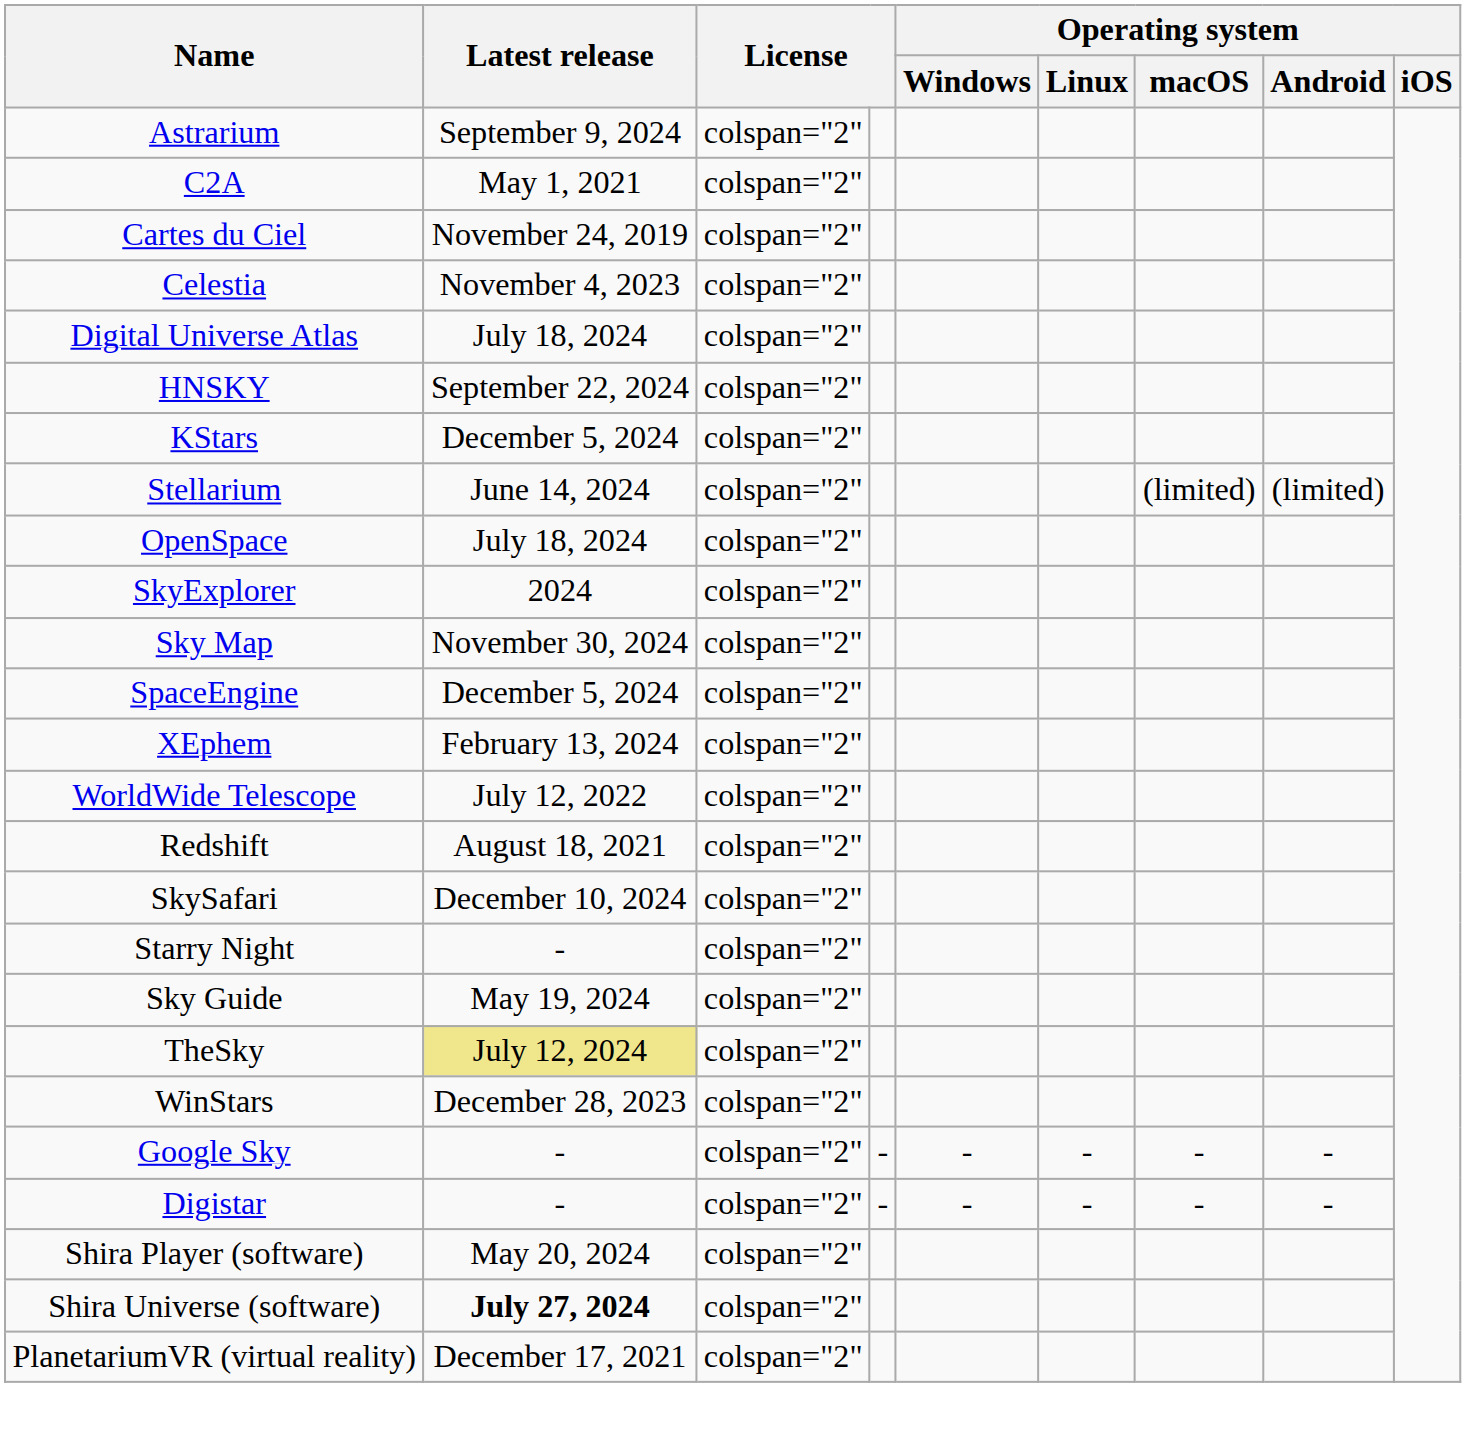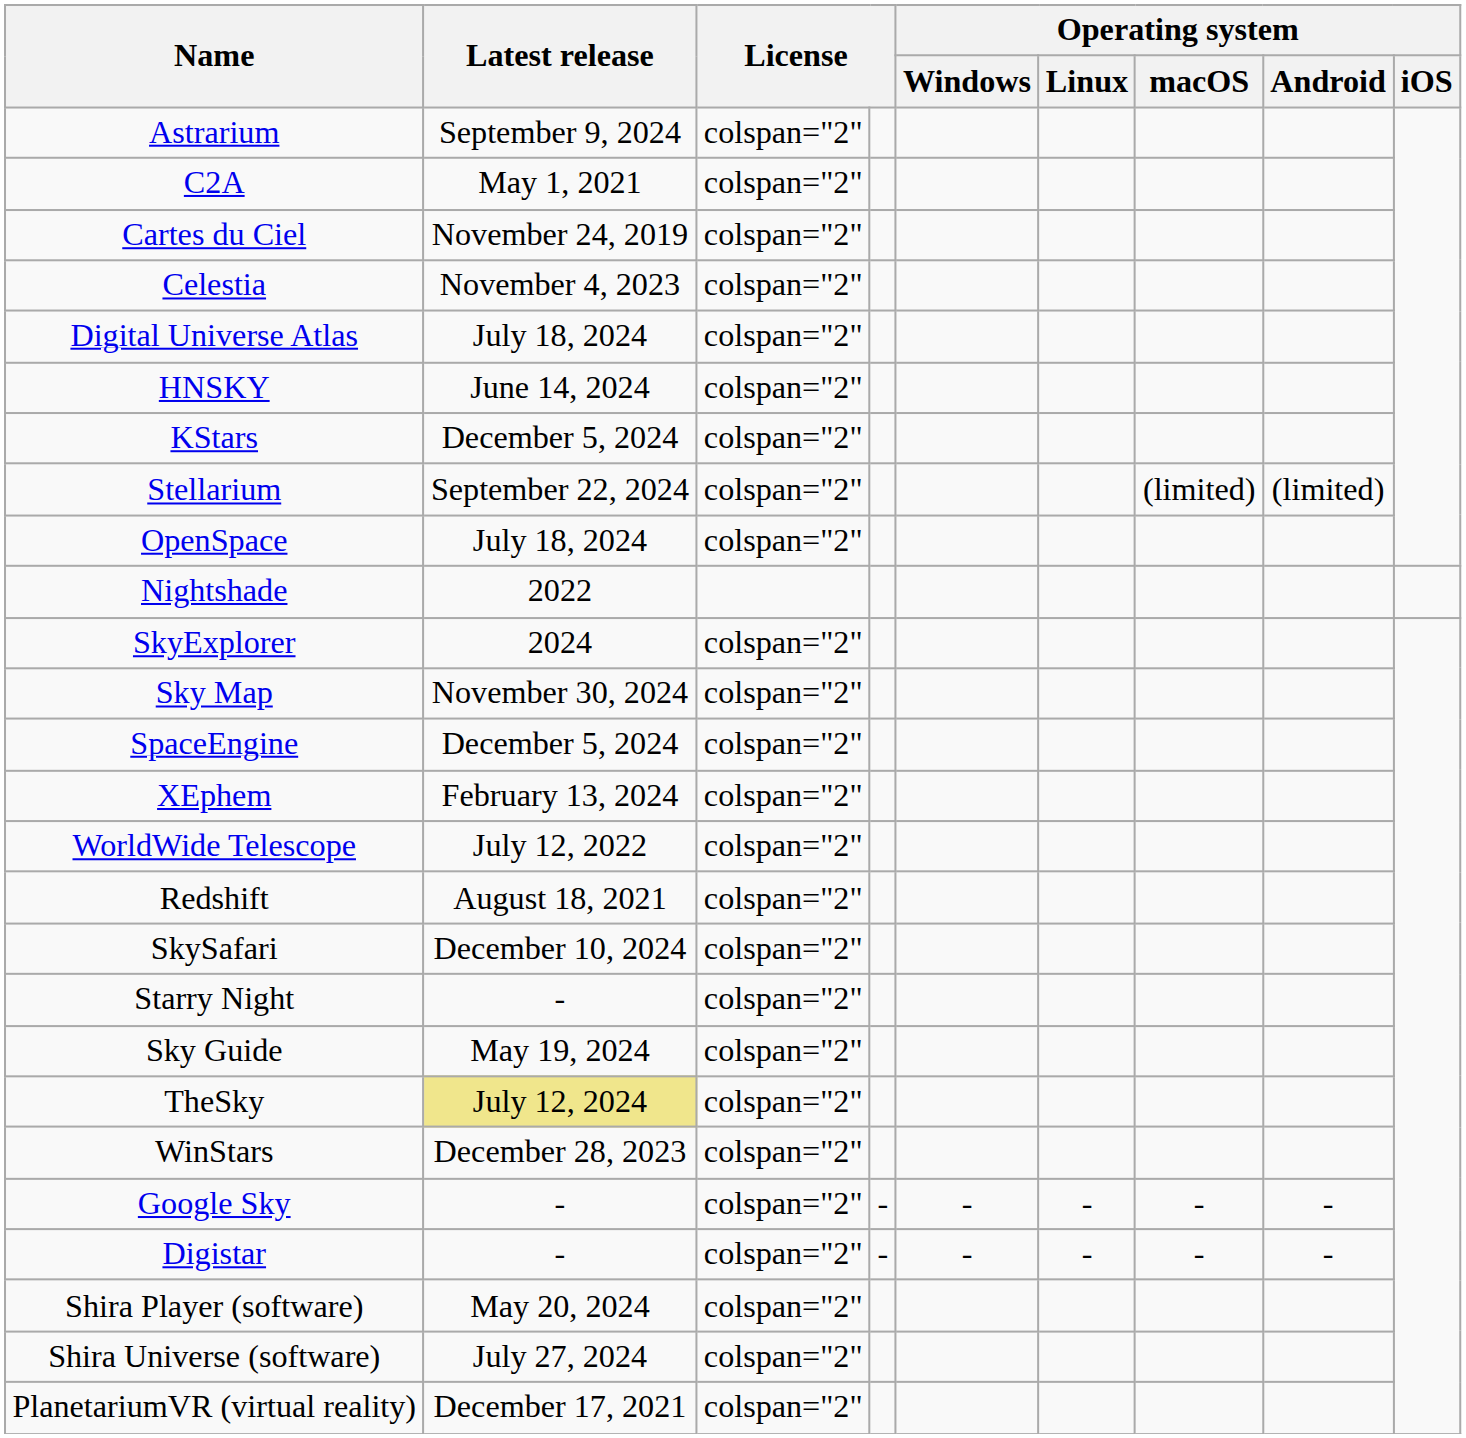(560, 387) September 22, 2024 -> (560, 387) June 14, 2024
(560, 489) June 14, 2024 -> (560, 489) September 22, 2024
+ row: (214, 591)
(560, 1305) bold -> (560, 1356) normal
